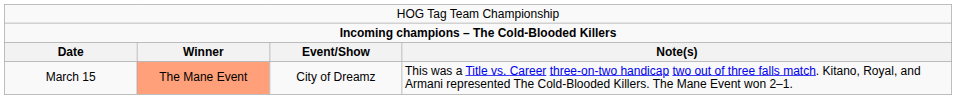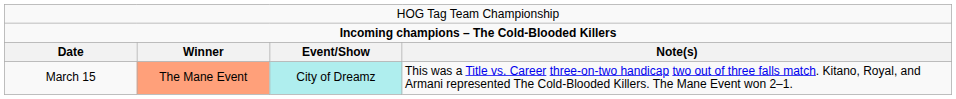(336, 77) no background -> (336, 77) paleturquoise background
